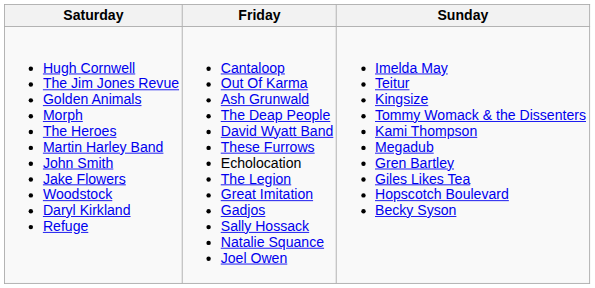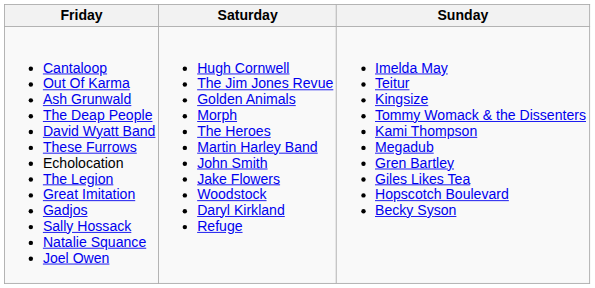columns swapped: (259, 15) <-> (93, 15)
